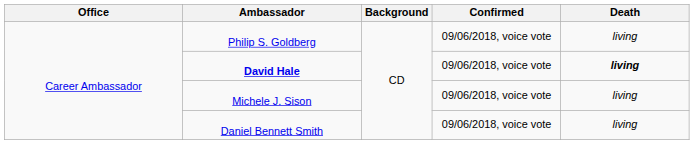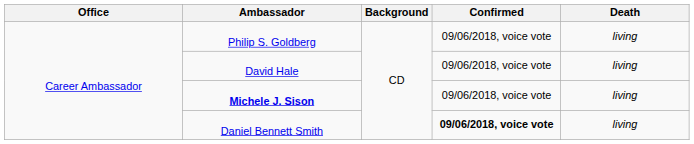(272, 72) bold -> (272, 72) normal
(625, 65) bold -> (625, 65) normal
(272, 101) normal -> (272, 101) bold
(497, 124) normal -> (497, 124) bold
